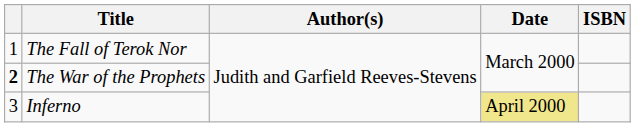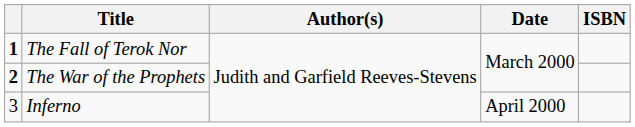(13, 48) normal -> (13, 48) bold
(525, 106) khaki background -> (525, 106) no background
